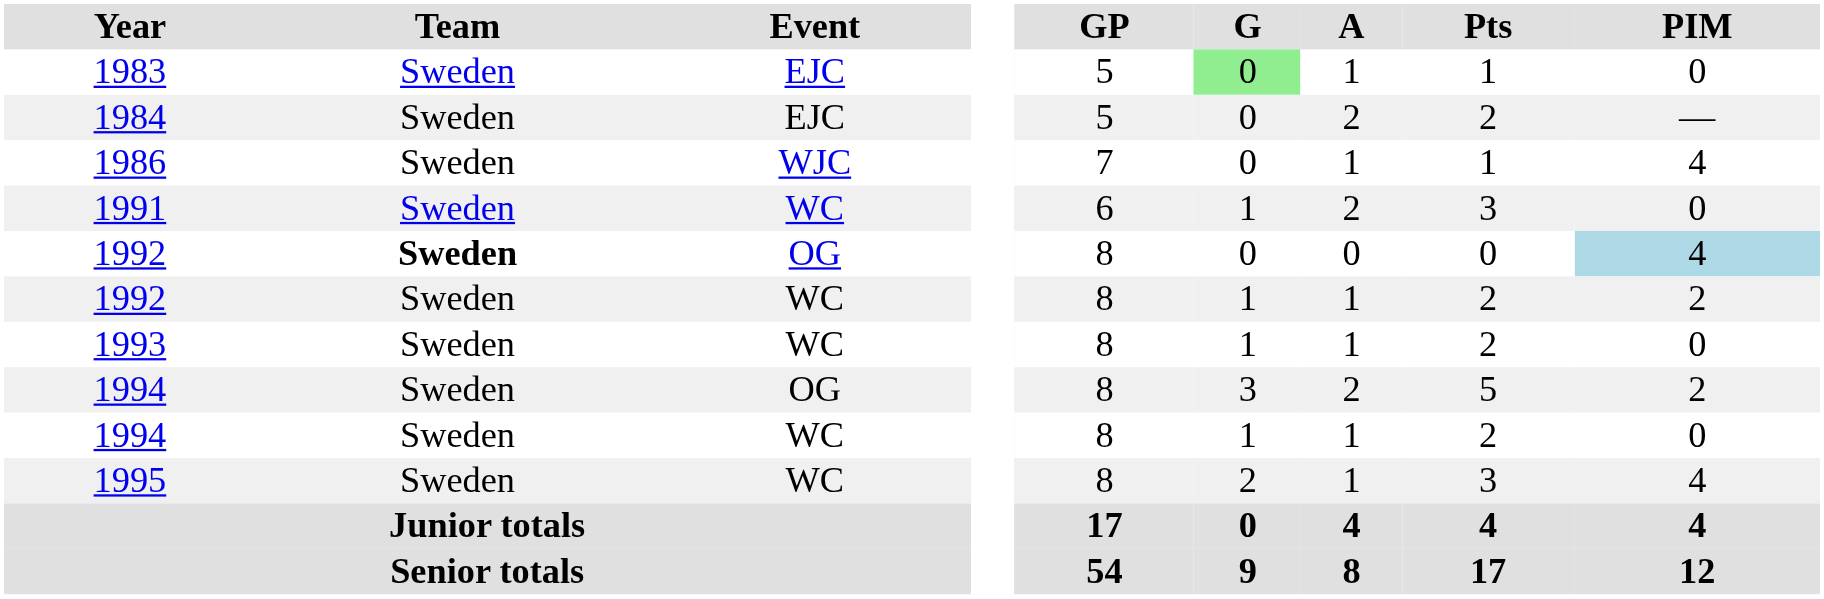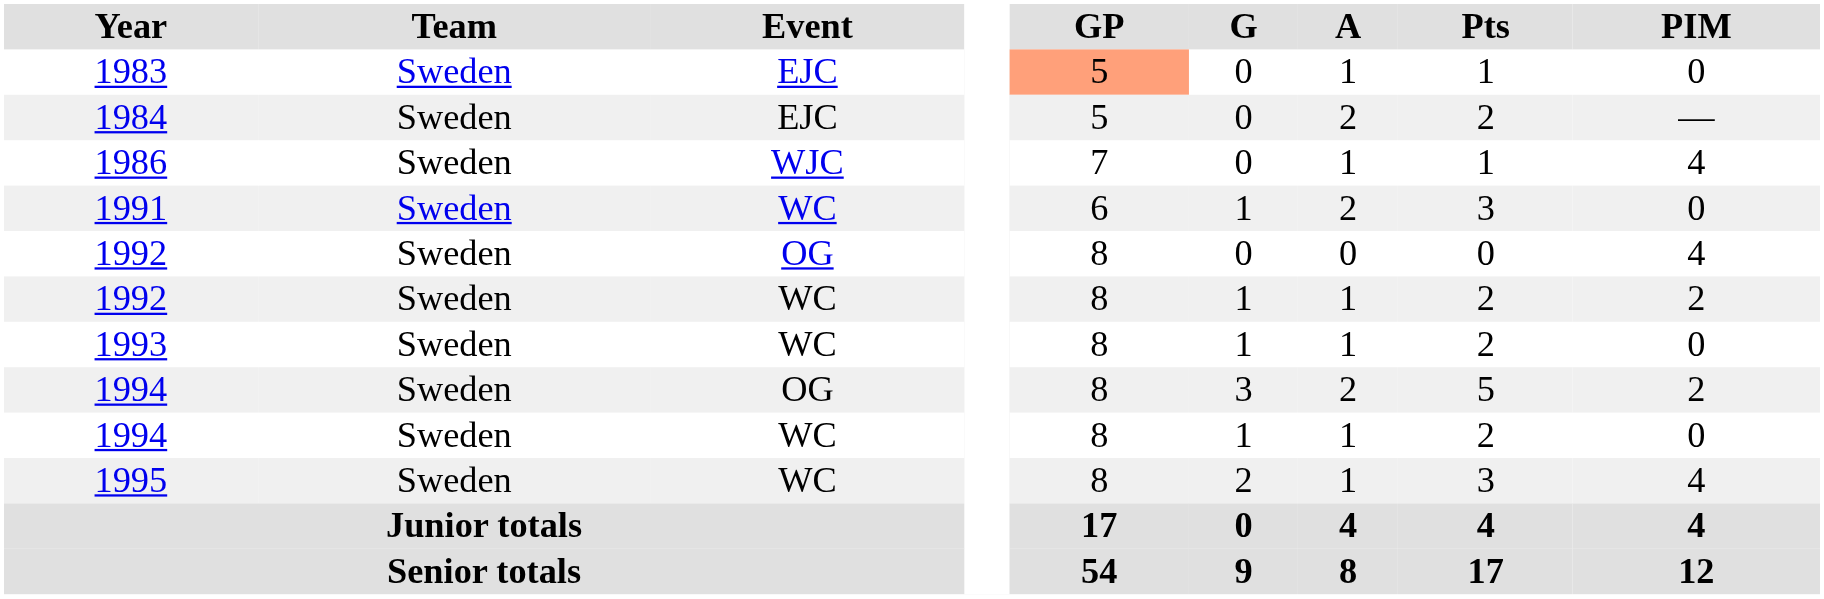(1105, 71) no background -> (1099, 71) lightsalmon background
(1248, 71) lightgreen background -> (1244, 71) no background
(458, 253) bold -> (454, 253) normal
(1697, 253) lightblue background -> (1696, 253) no background
